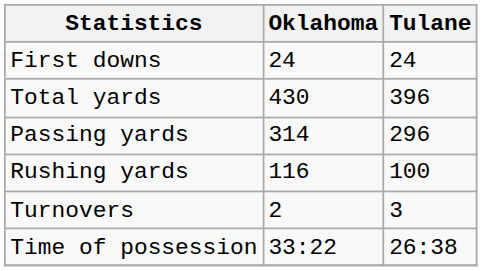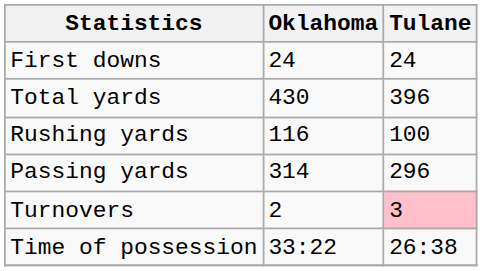rows swapped: (100, 173) <-> (100, 135)
(396, 210) no background -> (396, 210) pink background
